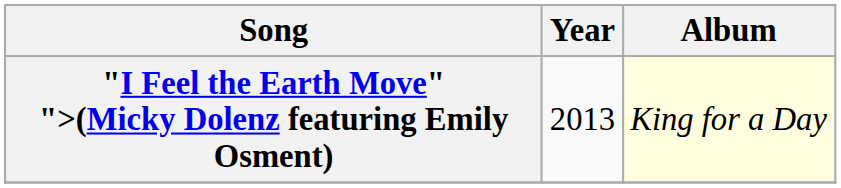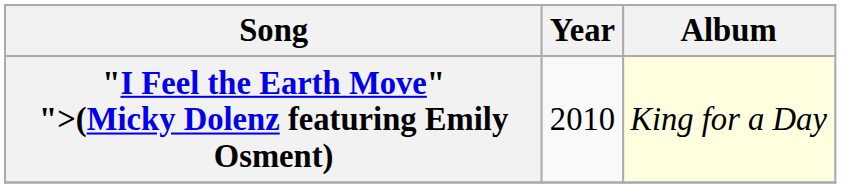(582, 118) 2013 -> (582, 118) 2010
